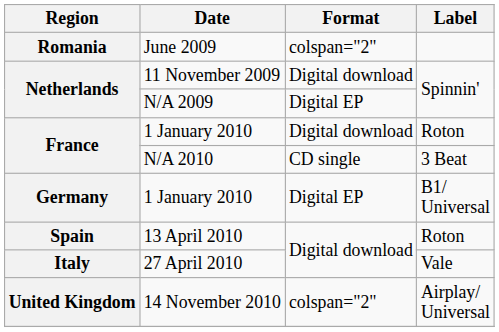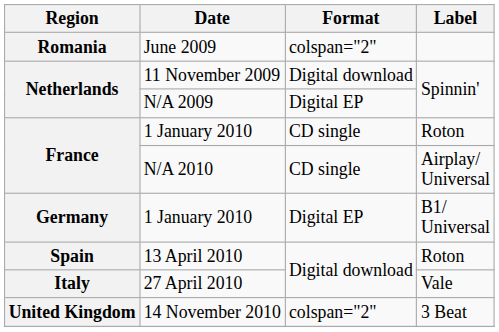(351, 131) Digital download -> (325, 131) CD single
(444, 159) 3 Beat -> (455, 169) Airplay/ Universal
(455, 302) Airplay/ Universal -> (444, 312) 3 Beat
